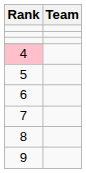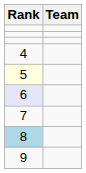(23, 53) pink background -> (23, 53) no background
(23, 74) no background -> (23, 74) lightyellow background
(23, 95) no background -> (23, 95) lavender background
(23, 137) no background -> (23, 137) lightblue background
